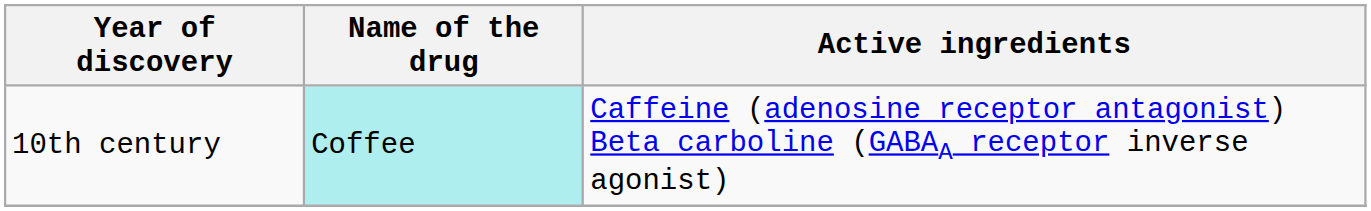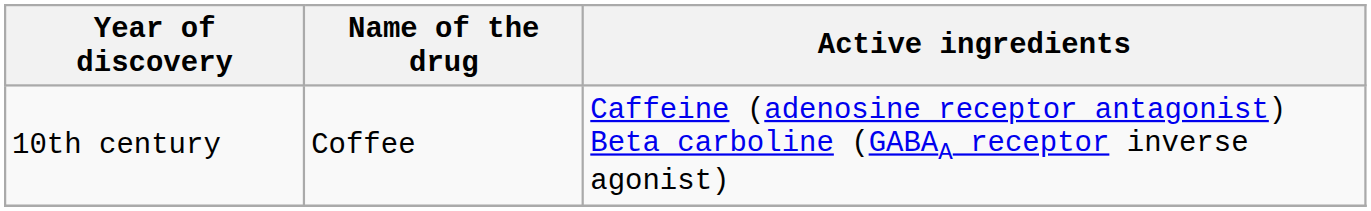(363, 146) paleturquoise background -> (363, 146) no background
